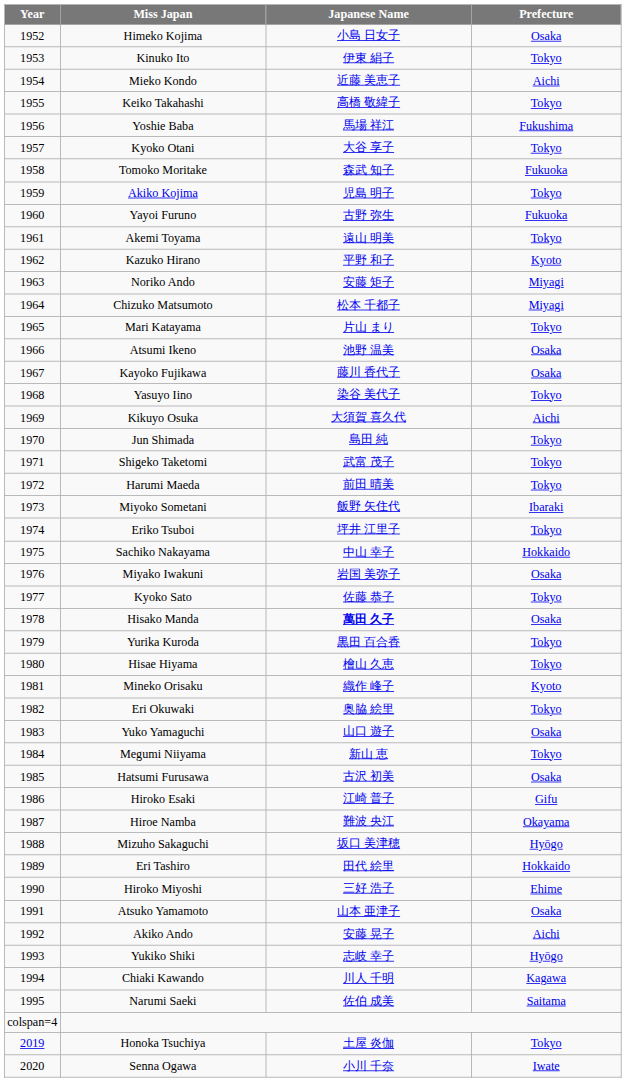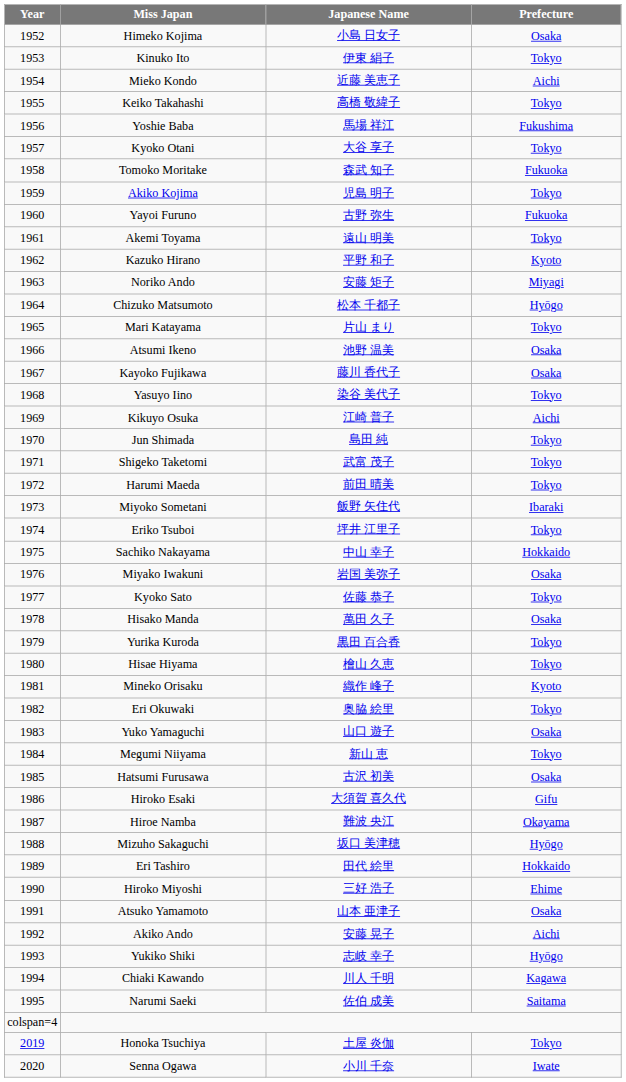(546, 305) Miyagi -> (546, 305) Hyōgo
(369, 417) 大須賀 喜久代 -> (369, 417) 江崎 普子
(369, 619) bold -> (369, 619) normal
(369, 798) 江崎 普子 -> (369, 798) 大須賀 喜久代
